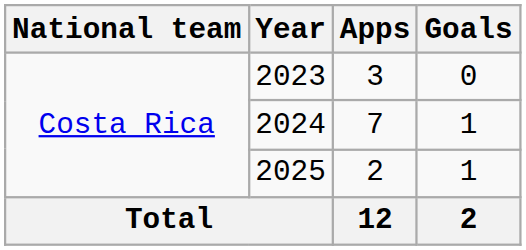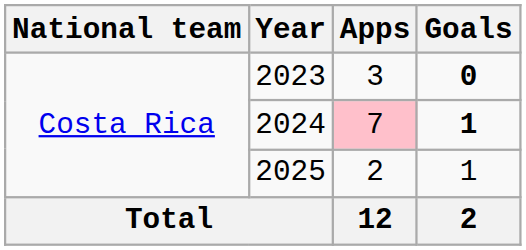(468, 77) normal -> (468, 77) bold
(375, 125) no background -> (375, 125) pink background
(468, 125) normal -> (468, 125) bold
